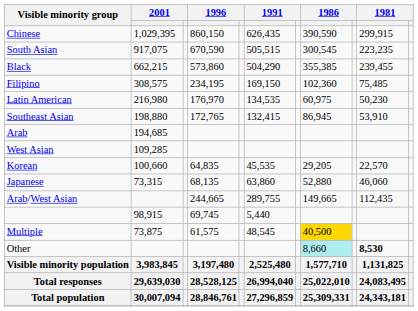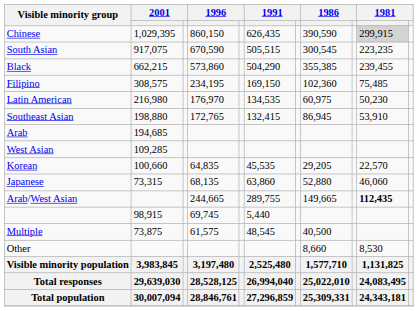(376, 34) no background -> (376, 34) lightgrey background
(376, 198) normal -> (376, 198) bold
(317, 231) gold background -> (317, 231) no background
(315, 248) paleturquoise background -> (315, 248) no background
(371, 248) bold -> (371, 248) normal
